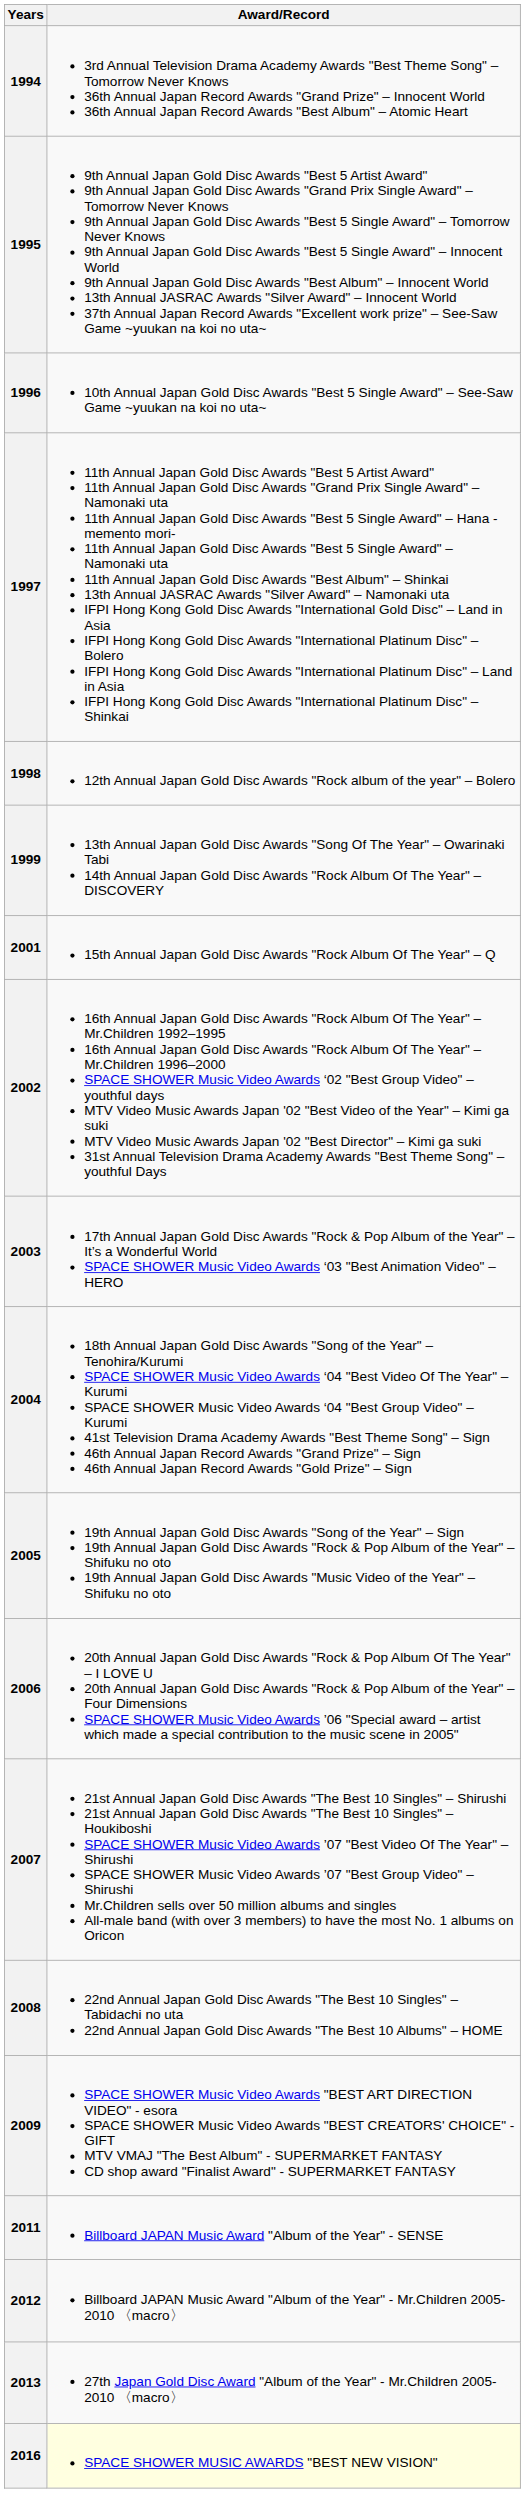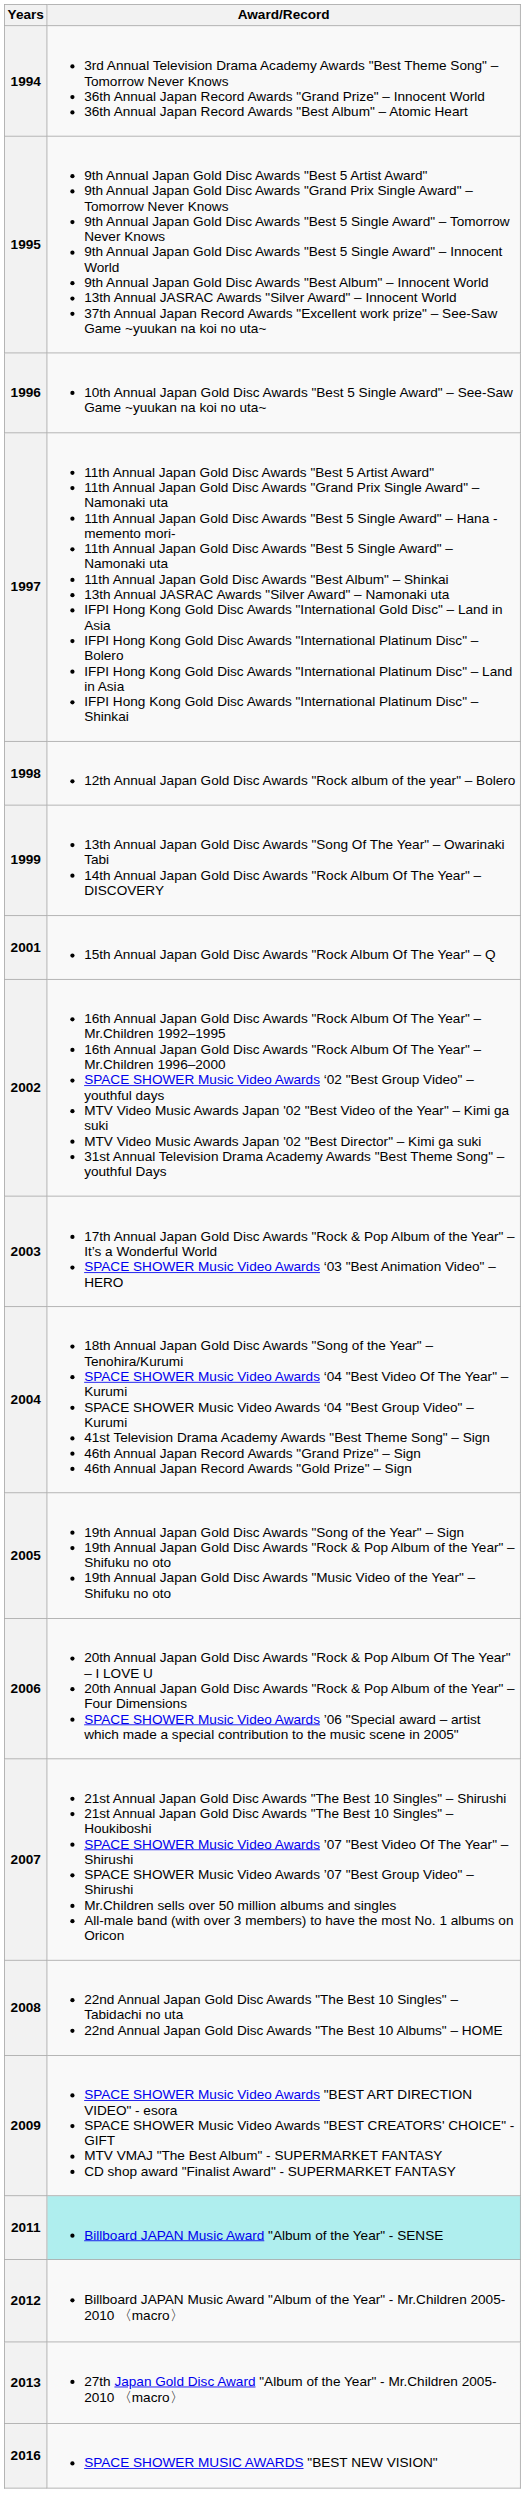(284, 2235) no background -> (284, 2235) paleturquoise background
(284, 2463) lightyellow background -> (284, 2463) no background
